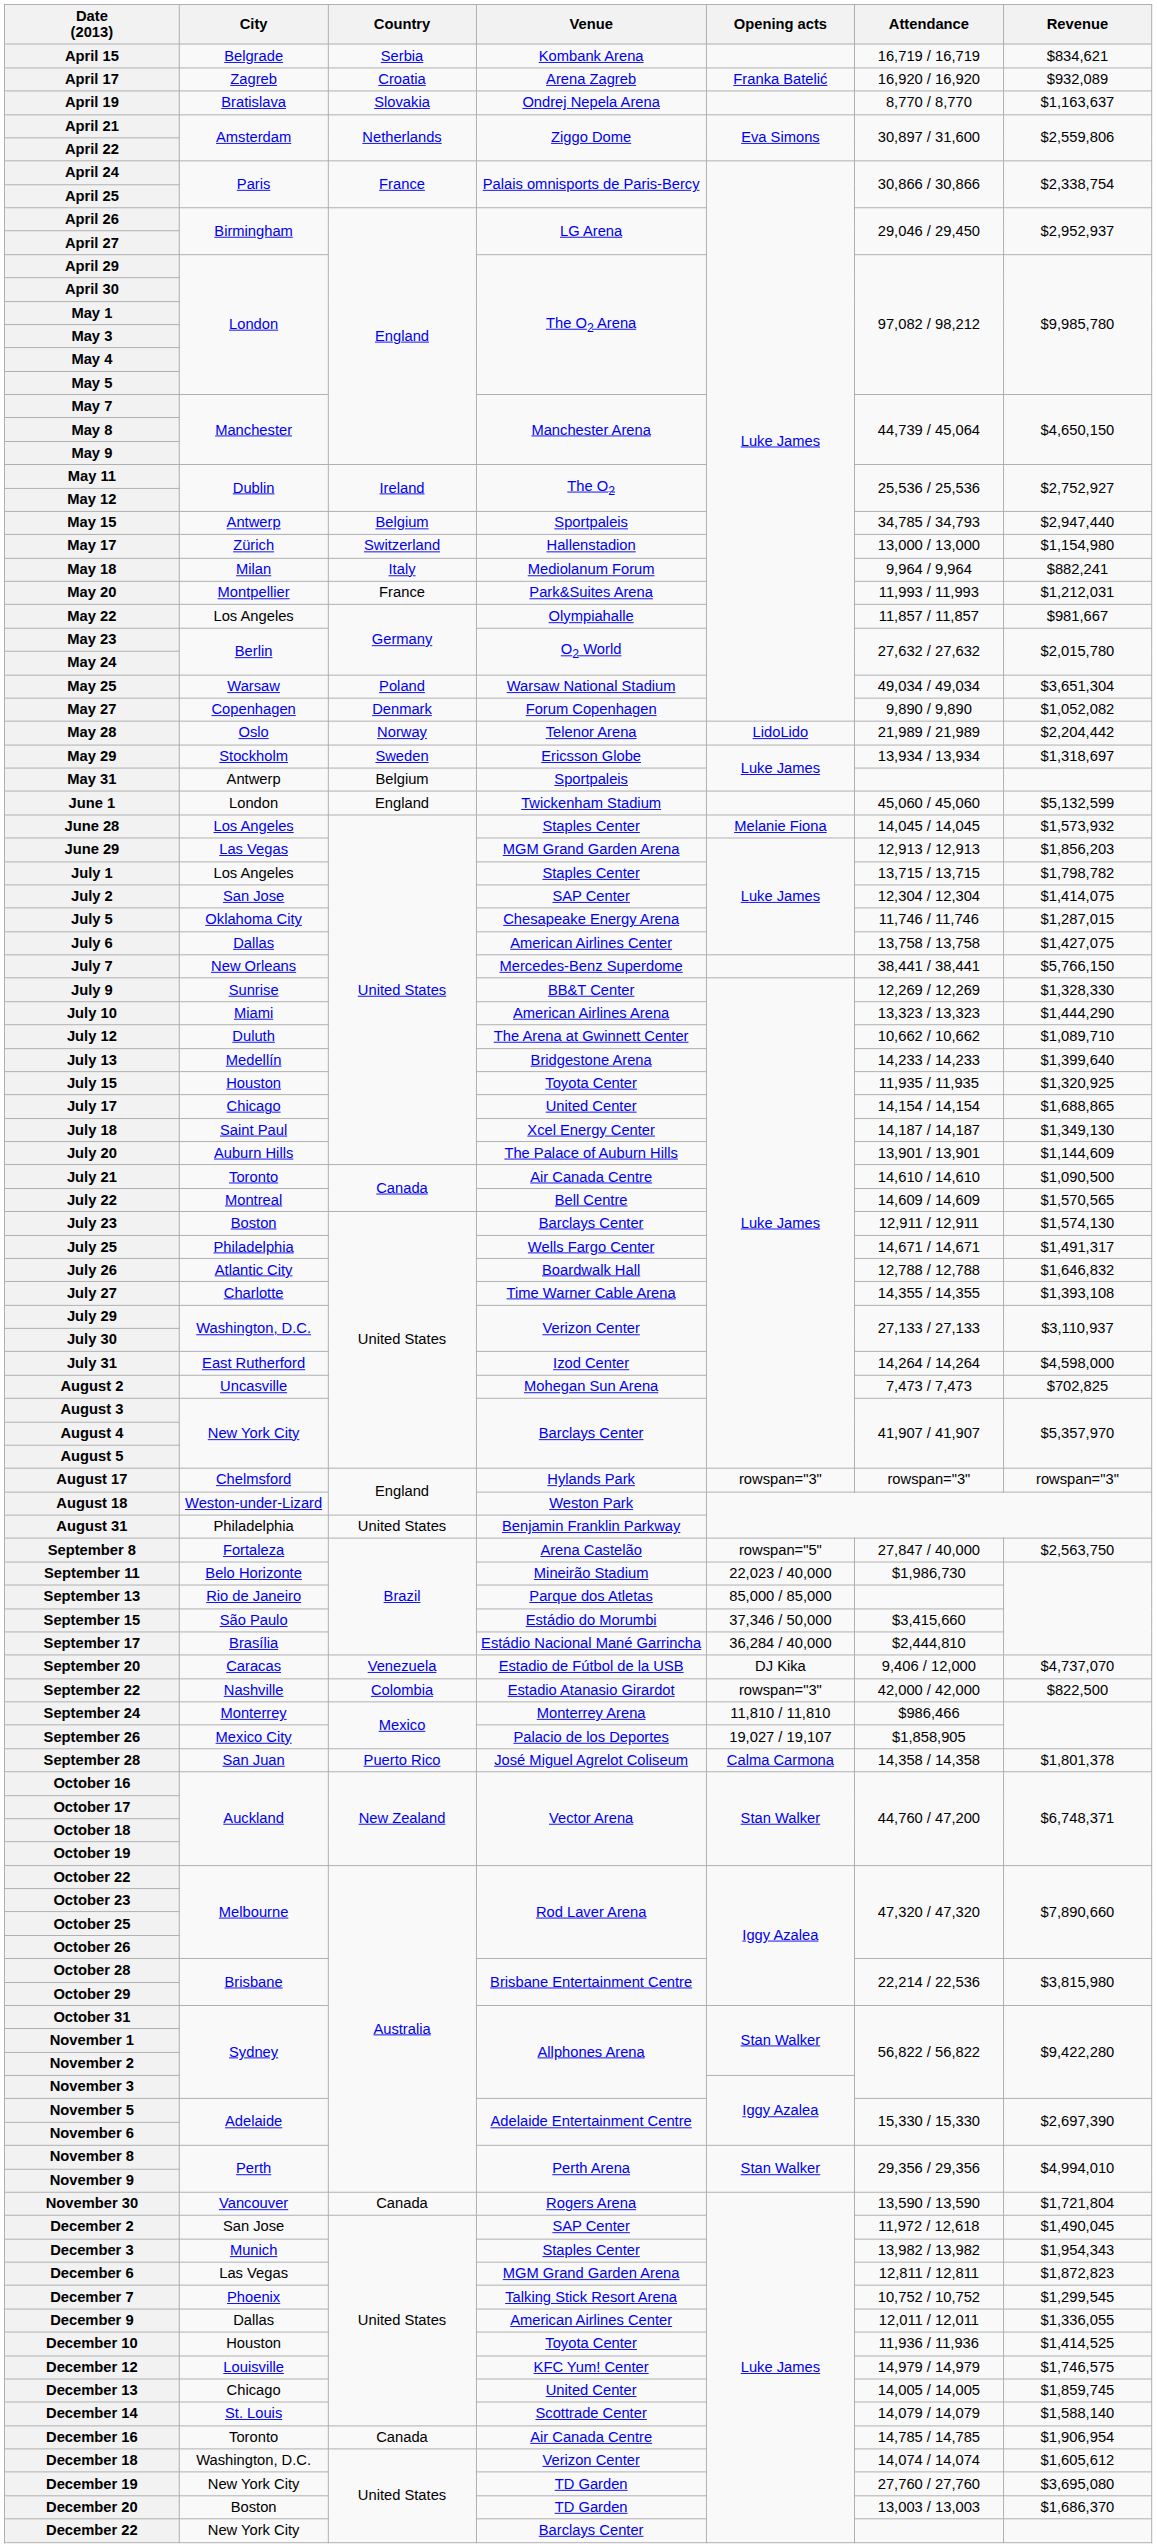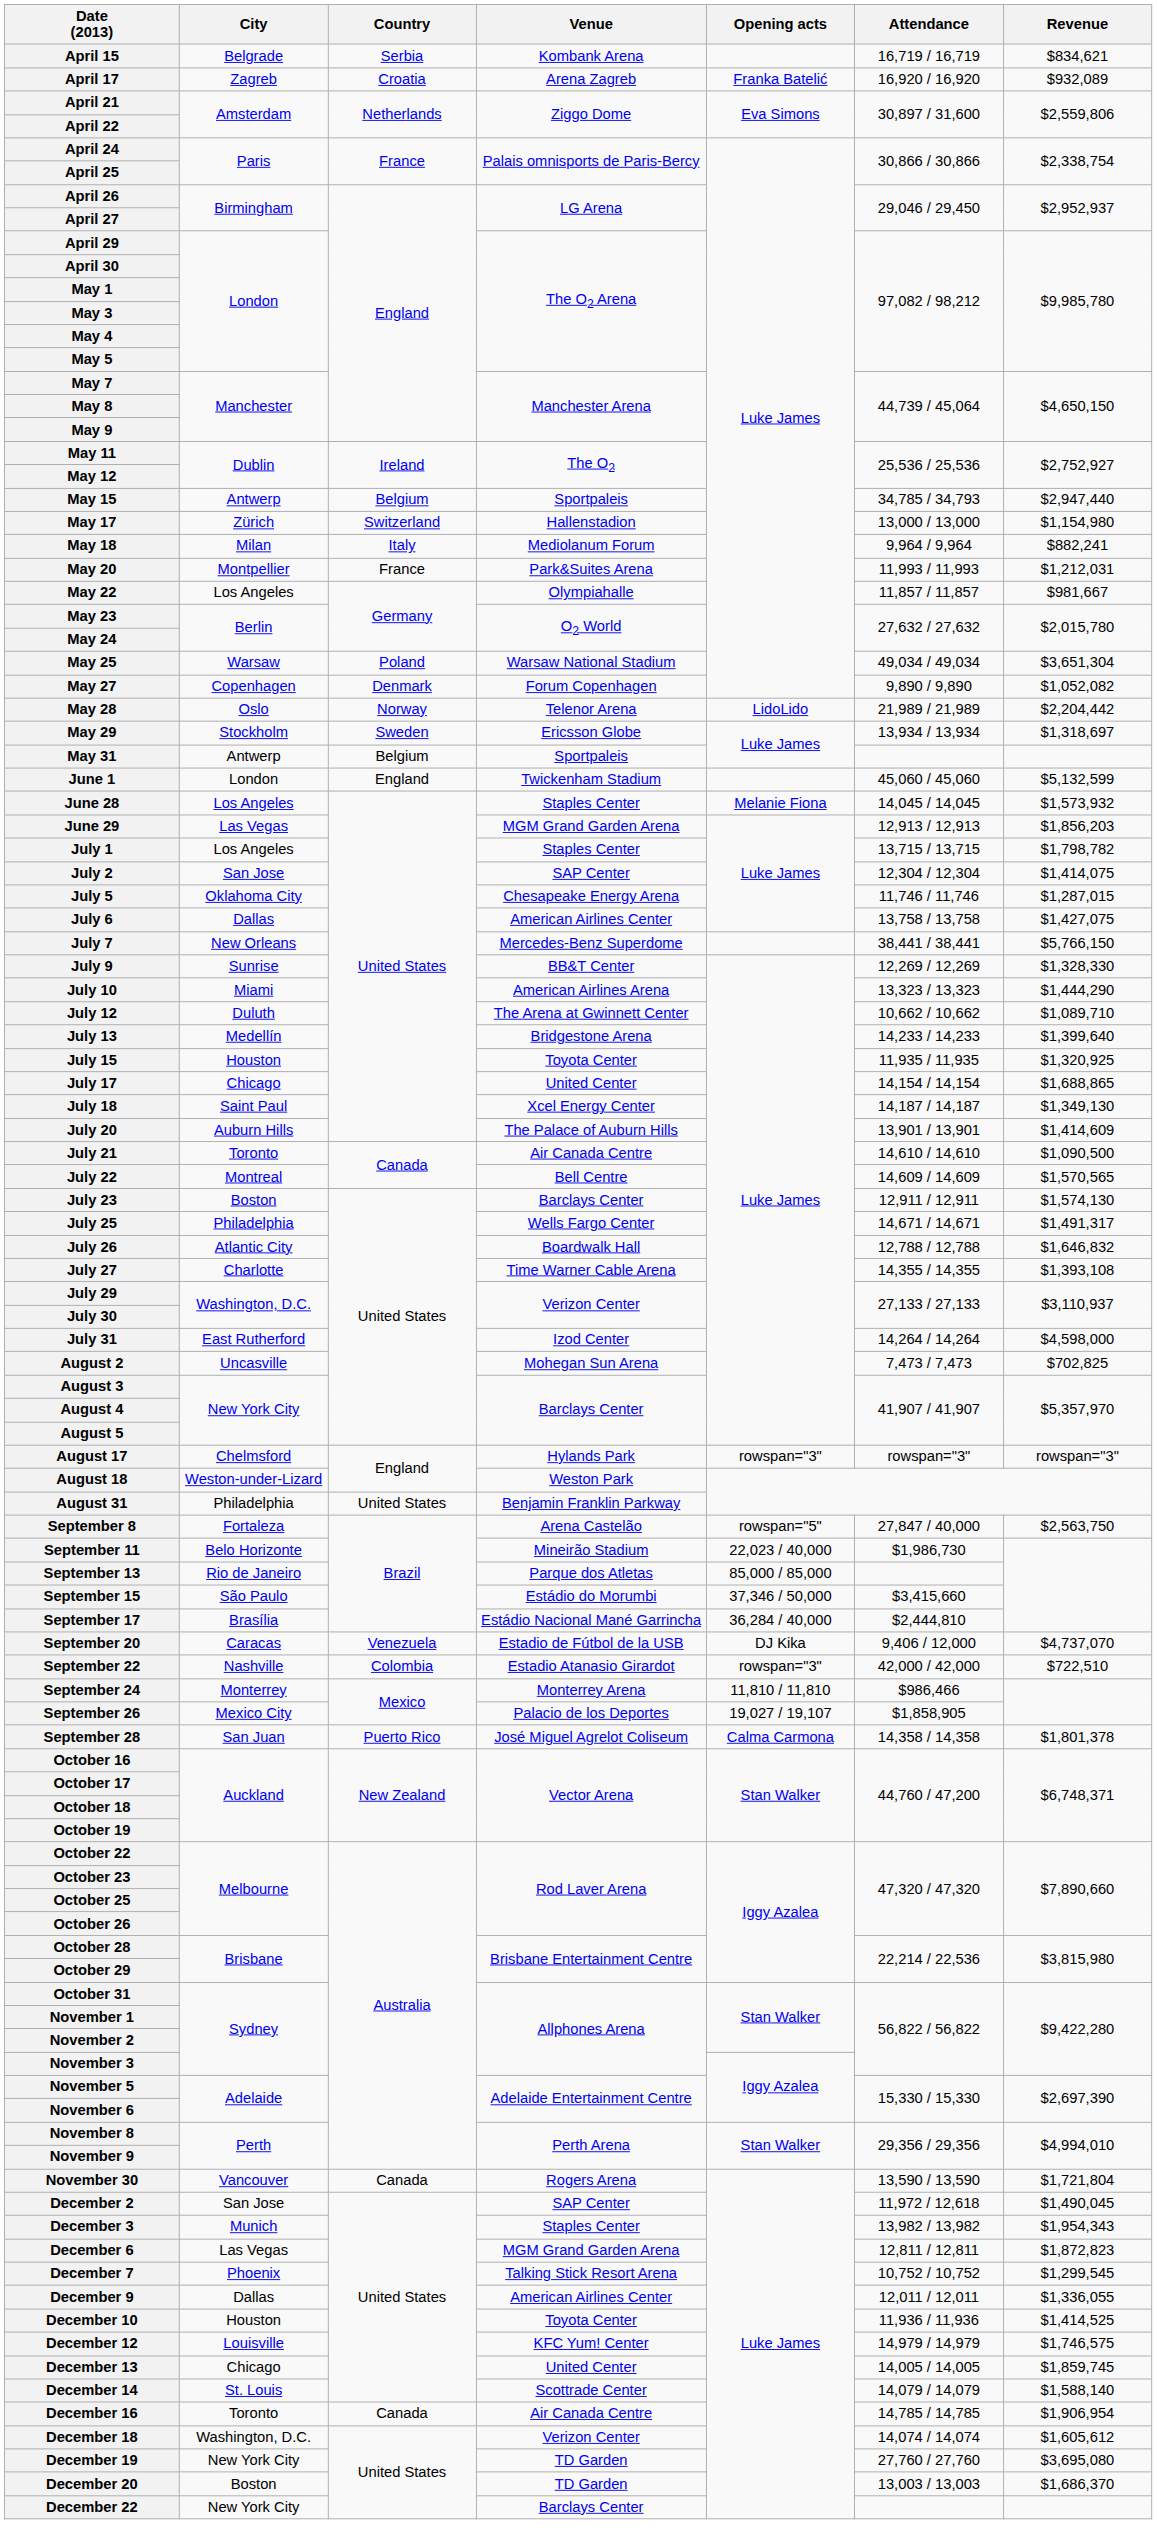- row: (92, 102)
(1077, 1153) $1,144,609 -> (1077, 1129) $1,414,609
(1077, 1690) $822,500 -> (1077, 1666) $722,510
